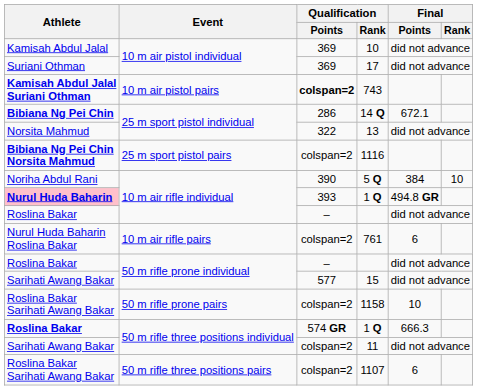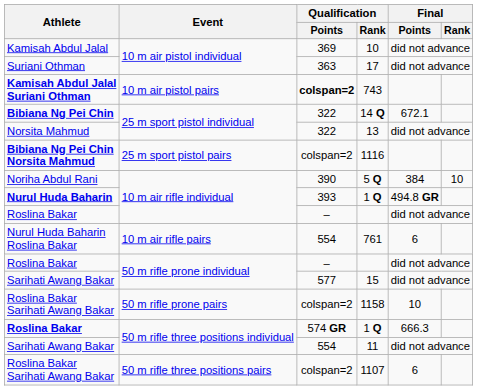(327, 66) 369 -> (327, 66) 363
(327, 114) 286 -> (327, 114) 322
(60, 197) pink background -> (60, 197) no background
(327, 239) colspan=2 -> (327, 239) 554
(327, 346) colspan=2 -> (327, 346) 554
